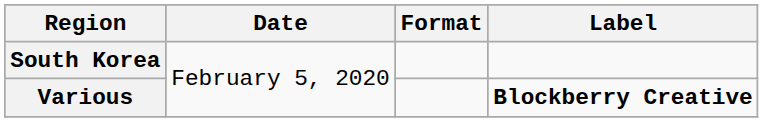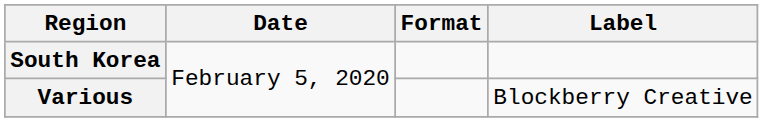(623, 98) bold -> (623, 98) normal
